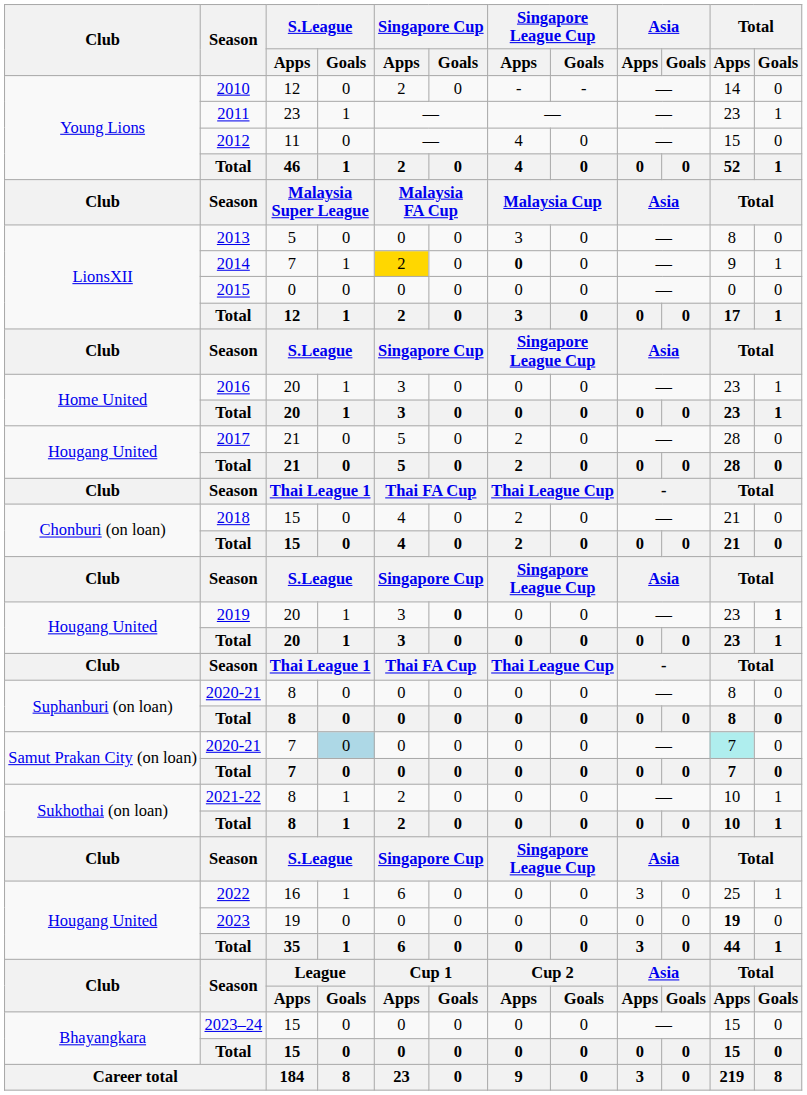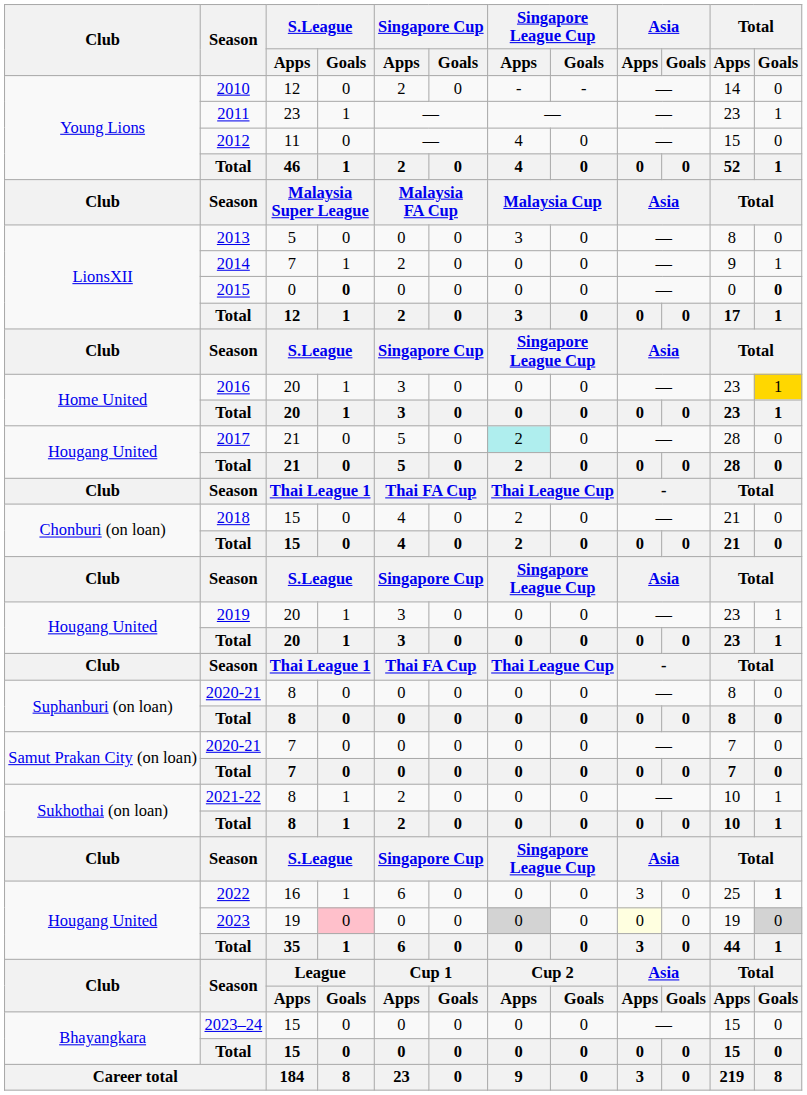(401, 263) gold background -> (401, 263) no background
(519, 263) bold -> (519, 263) normal
(346, 289) normal -> (346, 289) bold
(778, 289) normal -> (778, 289) bold
(778, 386) no background -> (778, 386) gold background
(519, 439) no background -> (519, 439) paleturquoise background
(458, 614) bold -> (458, 614) normal
(778, 614) bold -> (778, 614) normal
(346, 745) lightblue background -> (346, 745) no background
(732, 745) paleturquoise background -> (732, 745) no background
(778, 894) normal -> (778, 894) bold
(346, 920) no background -> (346, 920) pink background
(519, 920) no background -> (519, 920) lightgrey background
(640, 920) no background -> (640, 920) lightyellow background
(732, 920) bold -> (732, 920) normal
(778, 920) no background -> (778, 920) lightgrey background
